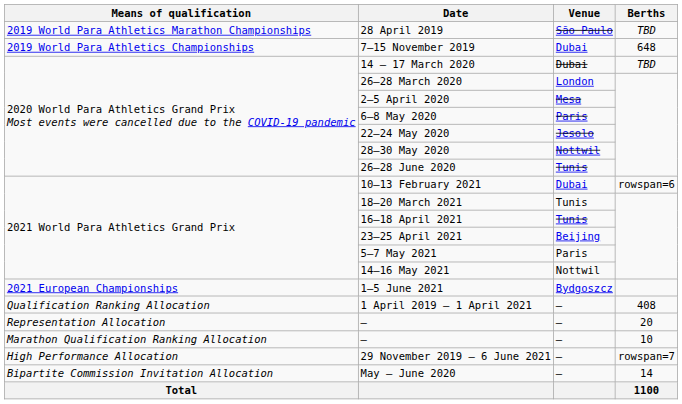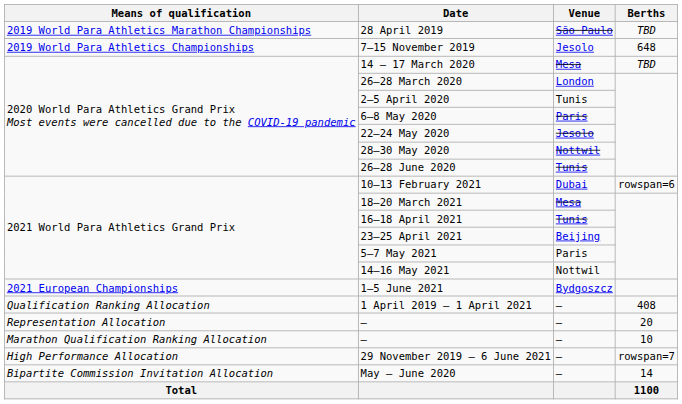(572, 47) Dubai -> (575, 47) Jesolo
(572, 64) Dubai -> (569, 64) Mesa
(569, 99) Mesa -> (572, 99) Tunis
(572, 202) Tunis -> (569, 202) Mesa
